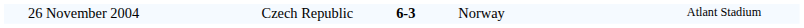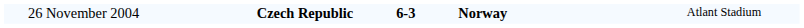(307, 13) normal -> (305, 13) bold
(482, 13) normal -> (483, 13) bold
